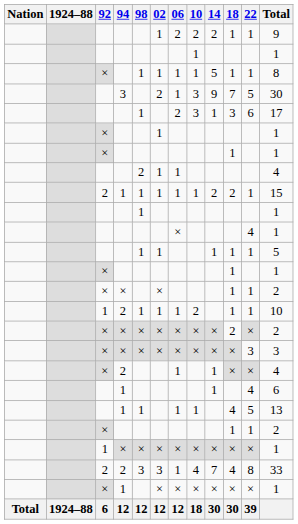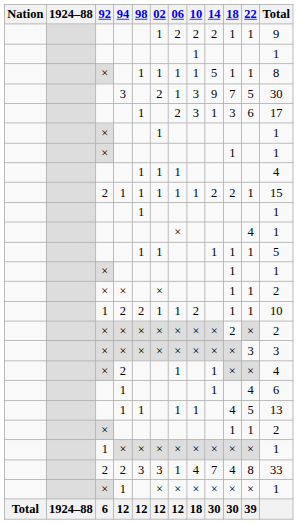(141, 172) 2 -> (141, 172) 1
(141, 311) 1 -> (141, 311) 2
